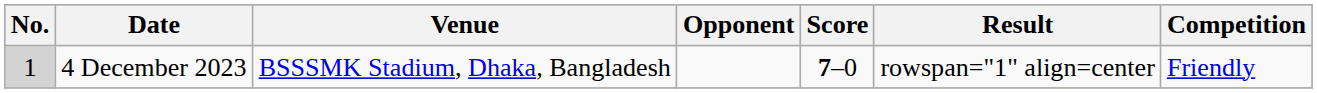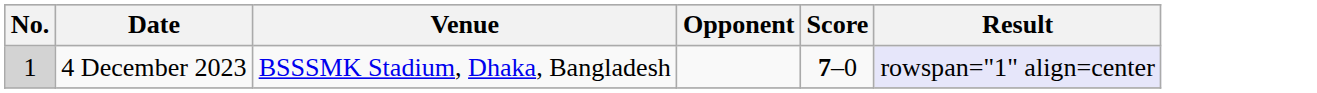- column: (1236, 25)
(1018, 66) no background -> (1018, 66) lavender background
